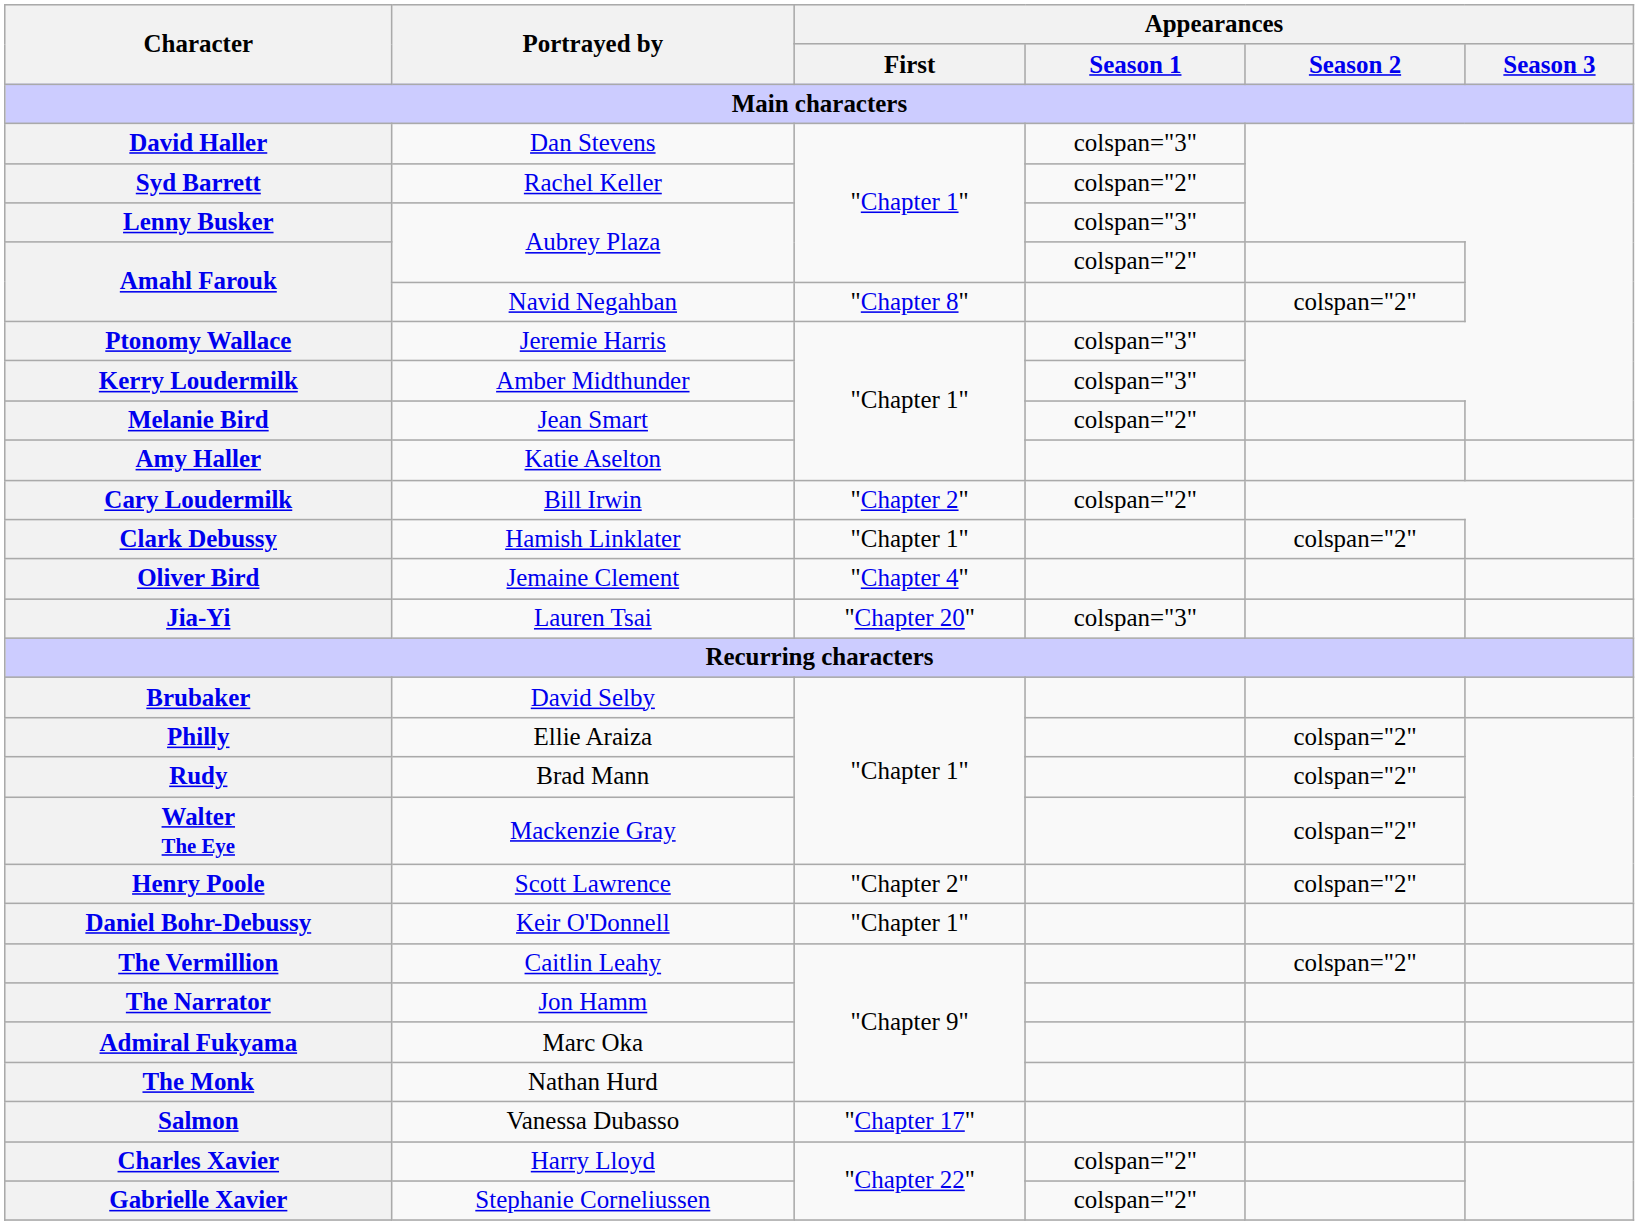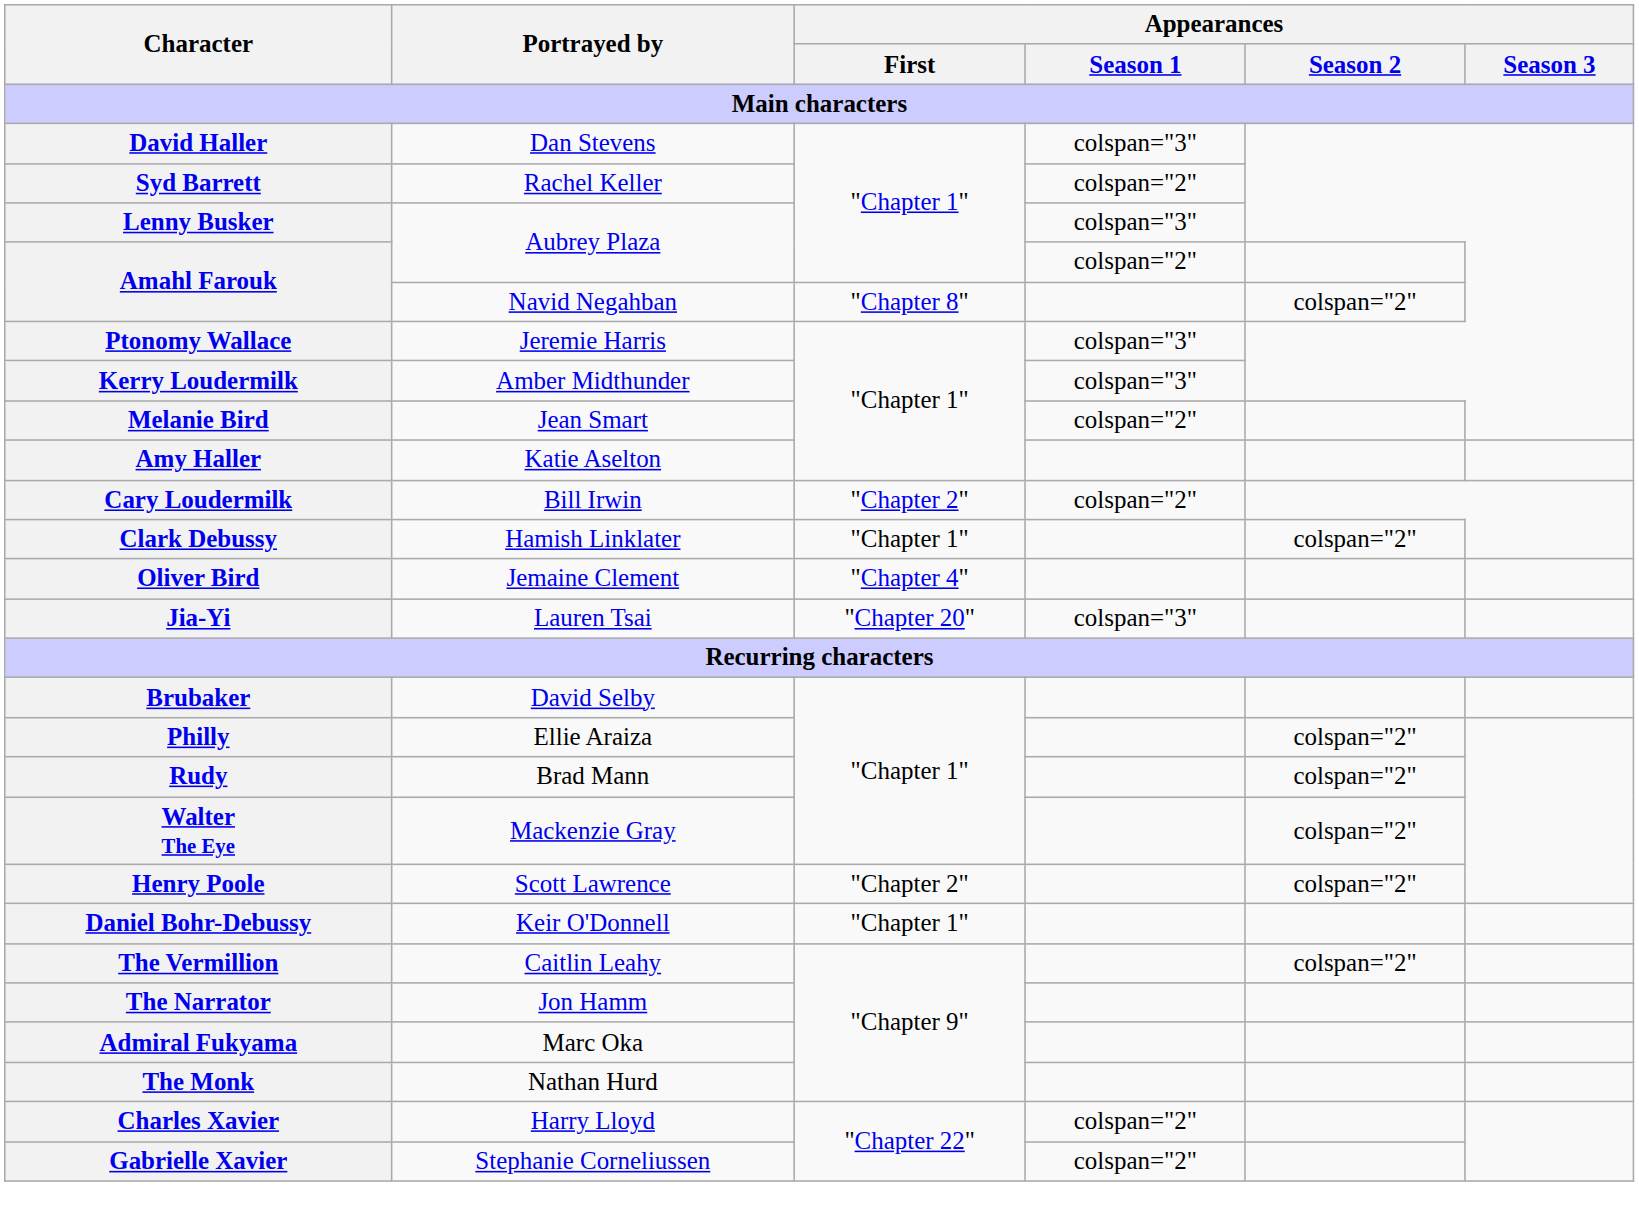- row: (198, 1121)
